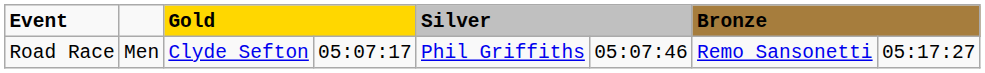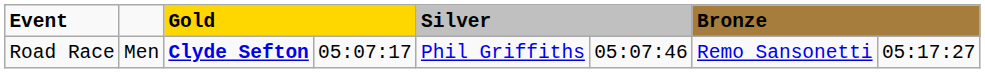(239, 52) normal -> (239, 52) bold
